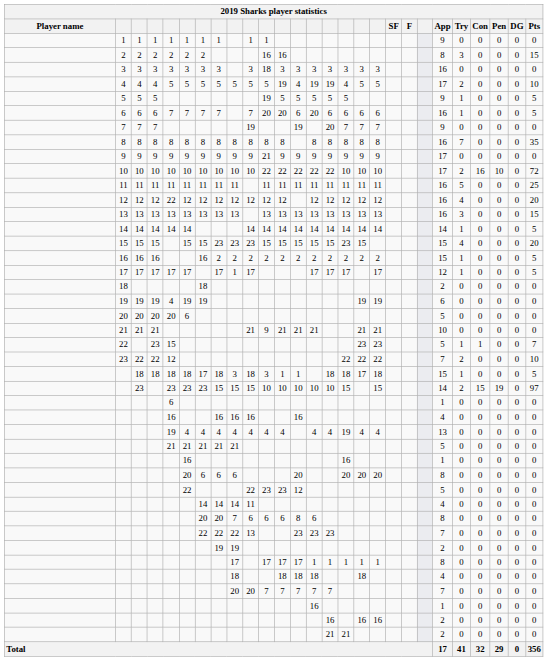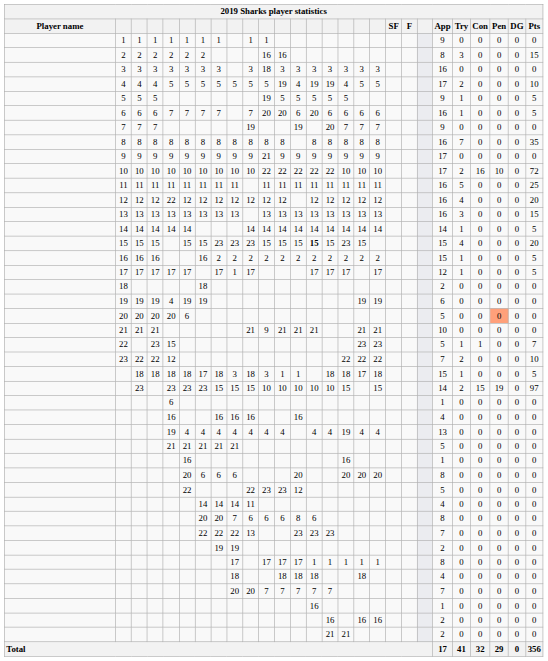(314, 243) normal -> (314, 243) bold
(499, 316) no background -> (499, 316) lightsalmon background
